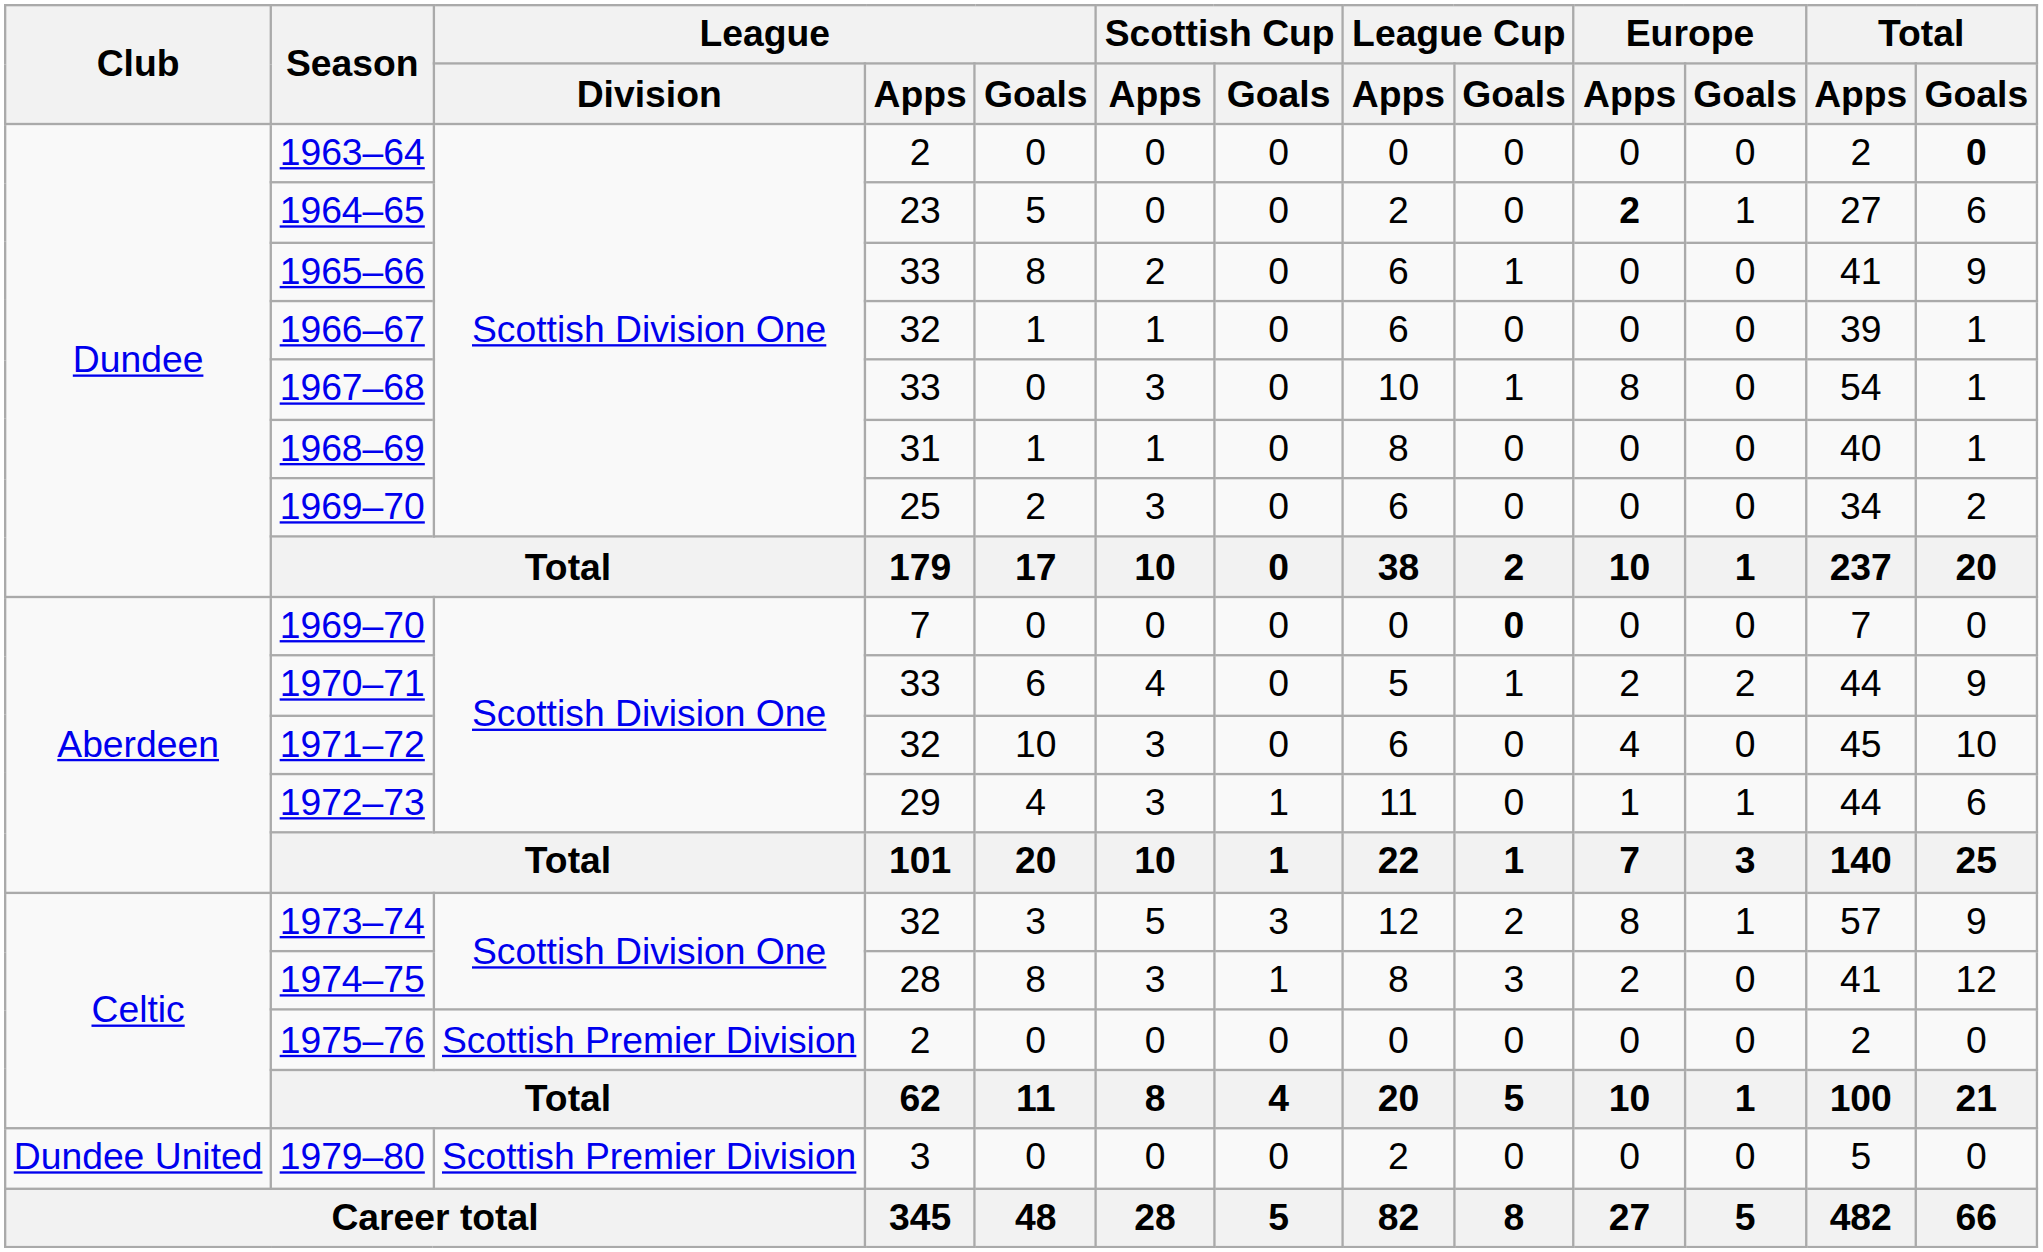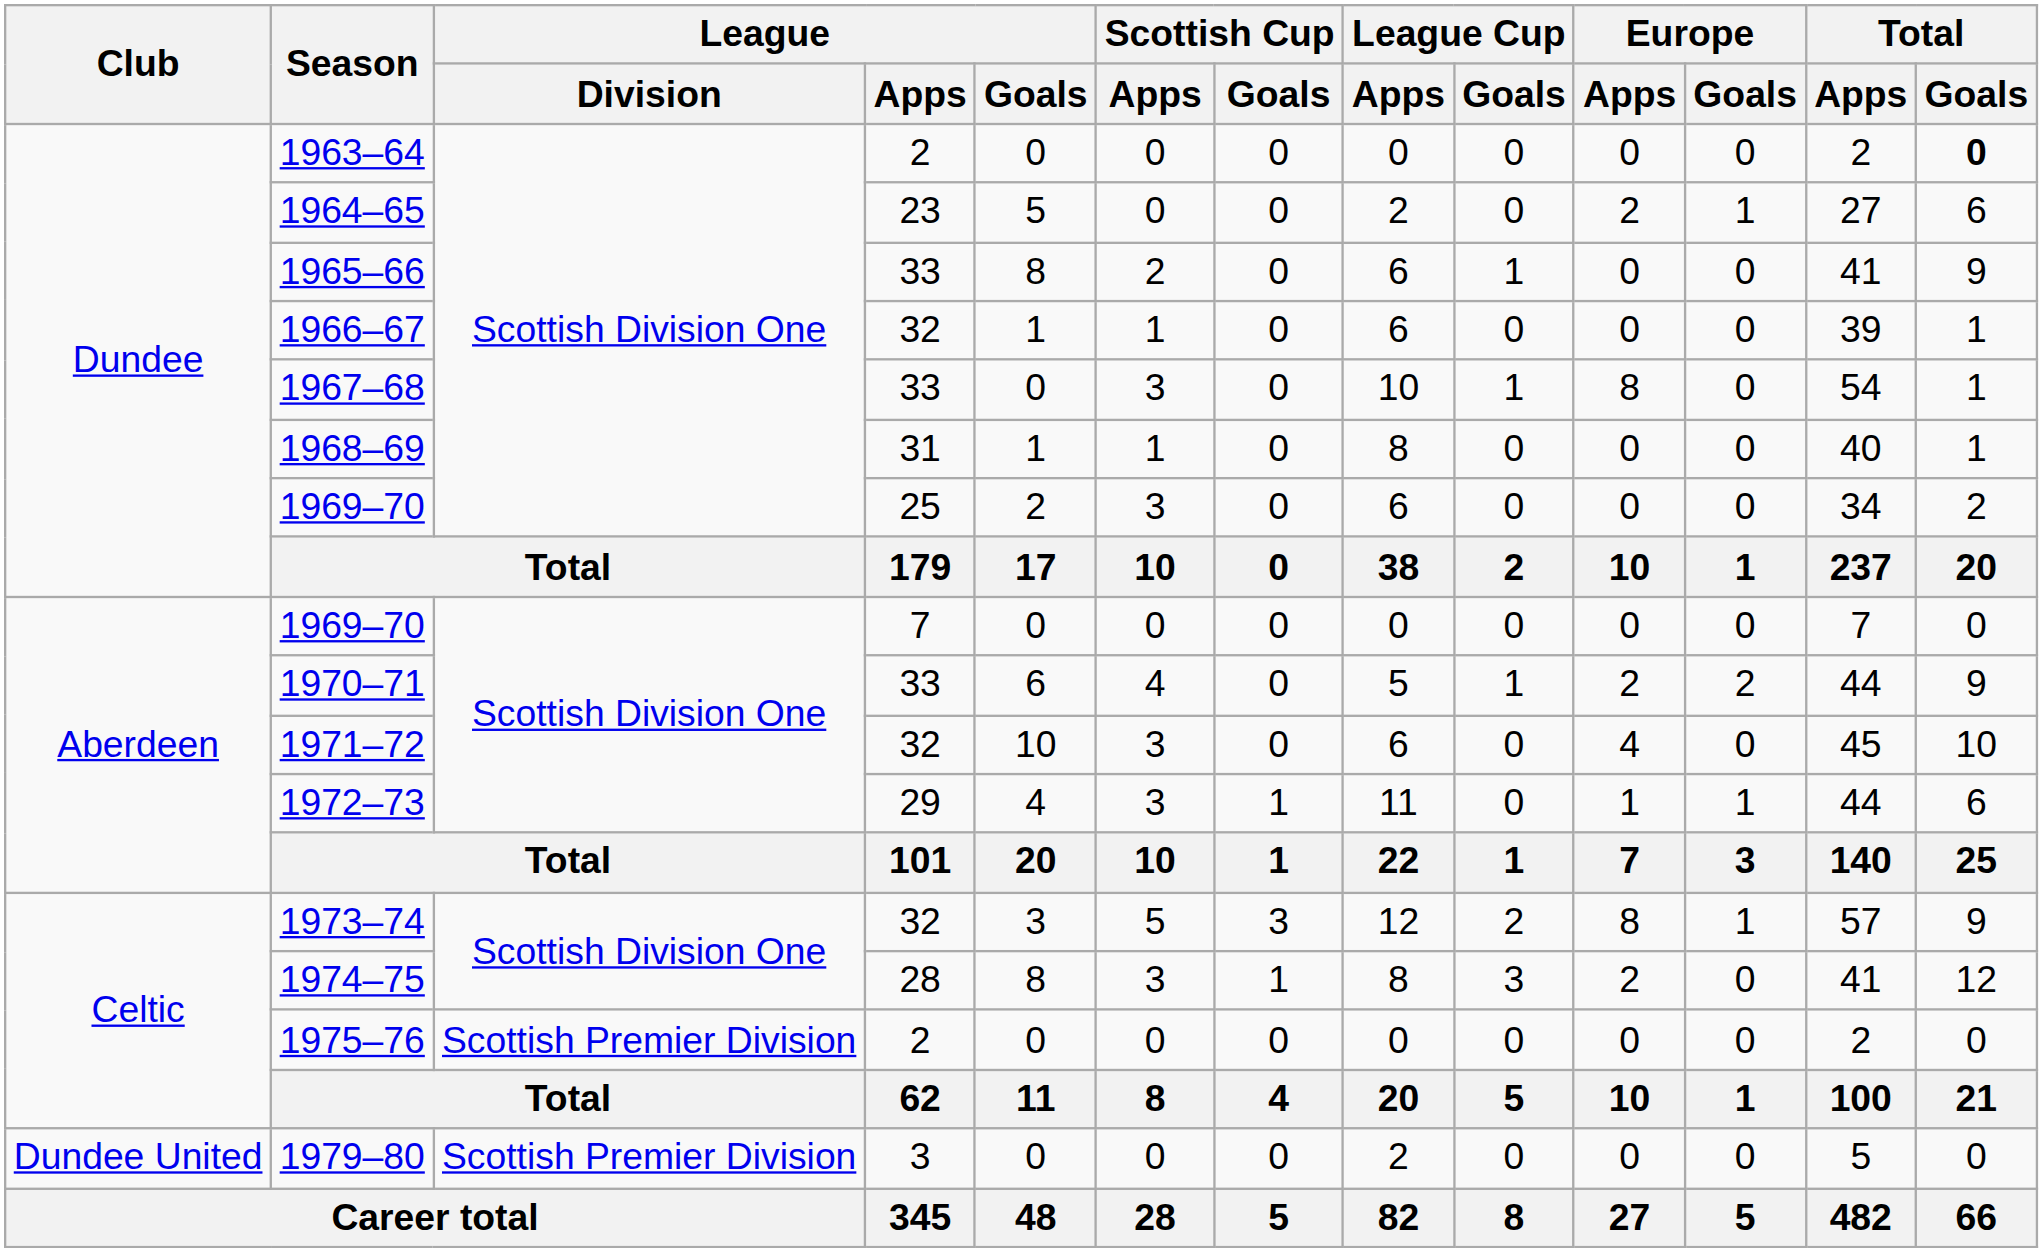(1630, 211) bold -> (1630, 211) normal
(1514, 625) bold -> (1514, 625) normal
